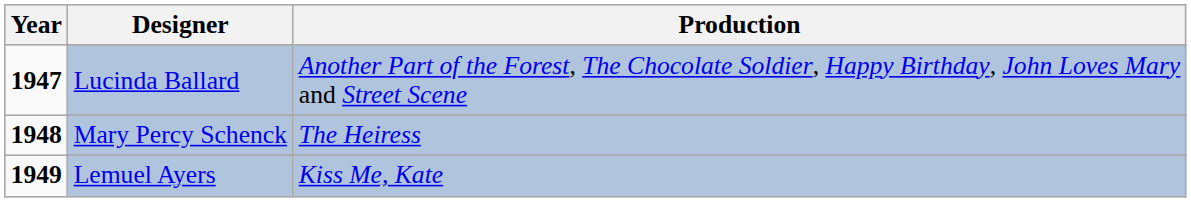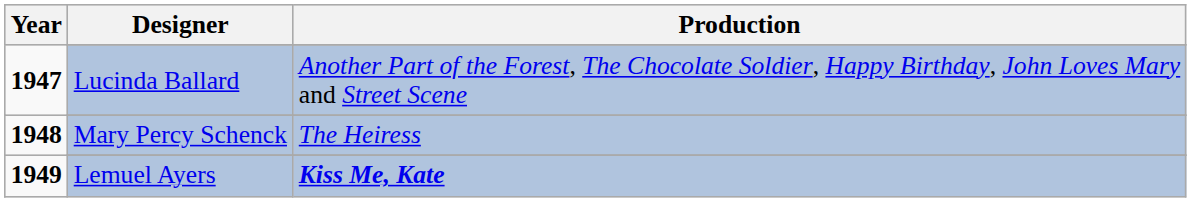(371, 175) normal -> (372, 175) bold
